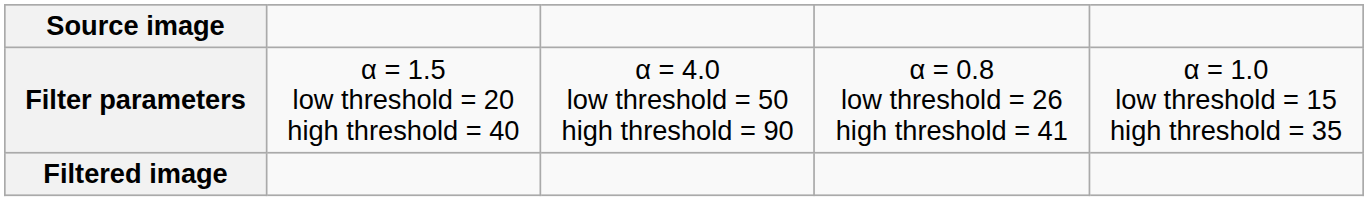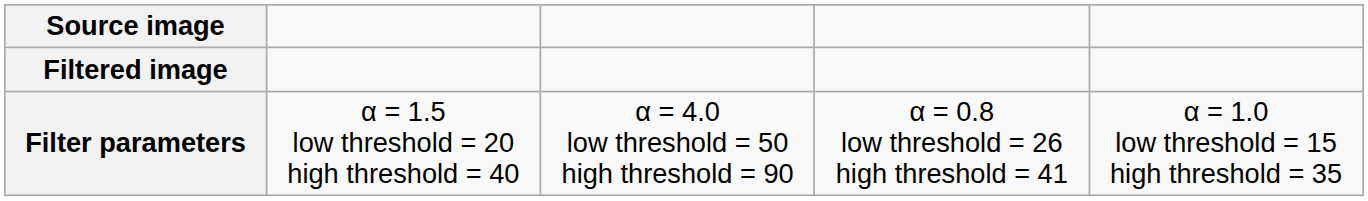rows swapped: (136, 173) <-> (136, 99)
